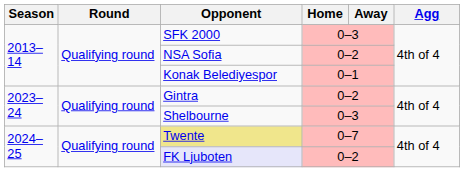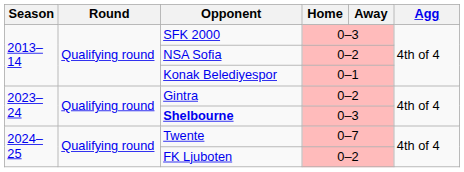(196, 116) normal -> (198, 116) bold
(184, 136) khaki background -> (184, 136) no background
(198, 156) lavender background -> (198, 156) no background
